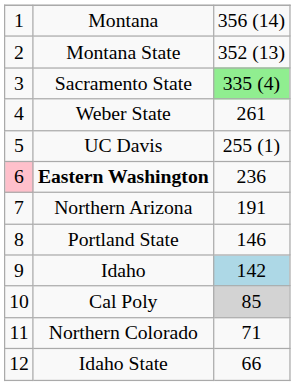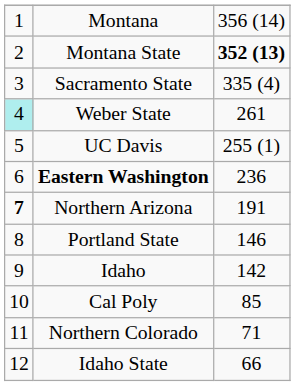(251, 51) normal -> (251, 51) bold
(251, 83) lightgreen background -> (251, 83) no background
(19, 114) no background -> (19, 114) paleturquoise background
(19, 176) pink background -> (19, 176) no background
(19, 208) normal -> (19, 208) bold
(251, 270) lightblue background -> (251, 270) no background
(251, 301) lightgrey background -> (251, 301) no background
